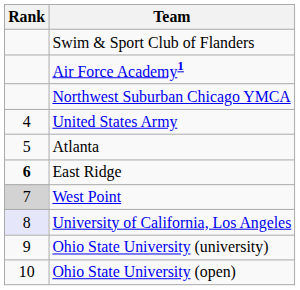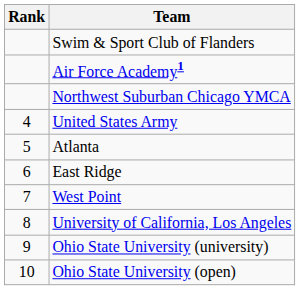(27, 172) bold -> (27, 172) normal
(27, 197) lightgrey background -> (27, 197) no background
(27, 222) lavender background -> (27, 222) no background
